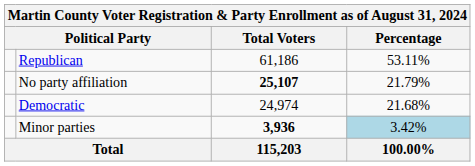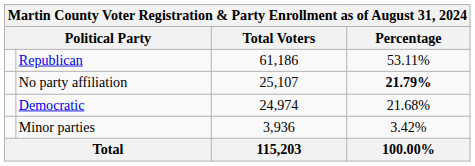(279, 82) bold -> (279, 82) normal
(408, 82) normal -> (408, 82) bold
(279, 127) bold -> (279, 127) normal
(408, 127) lightblue background -> (408, 127) no background
